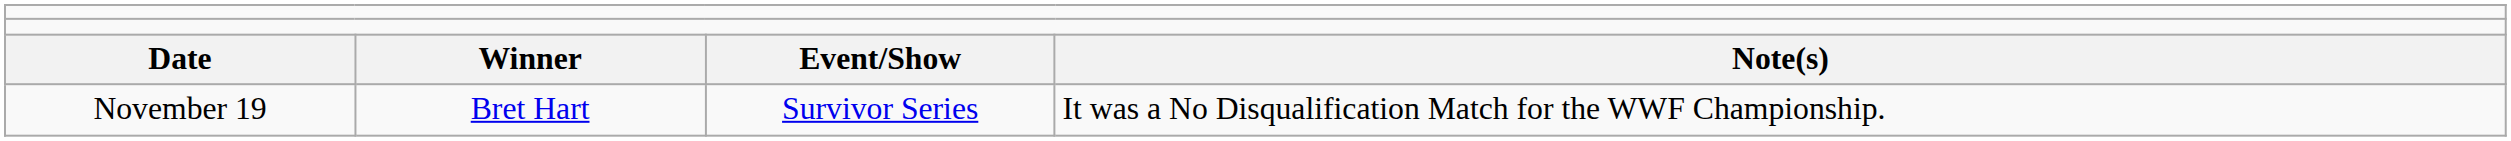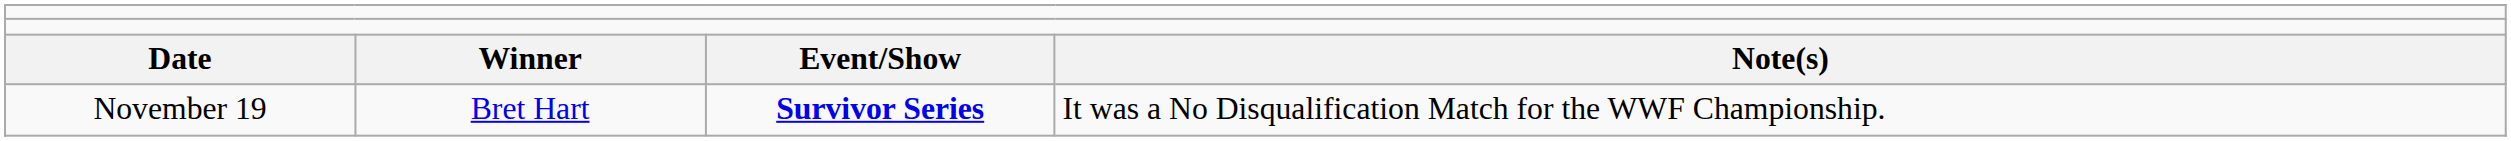(880, 109) normal -> (880, 109) bold
